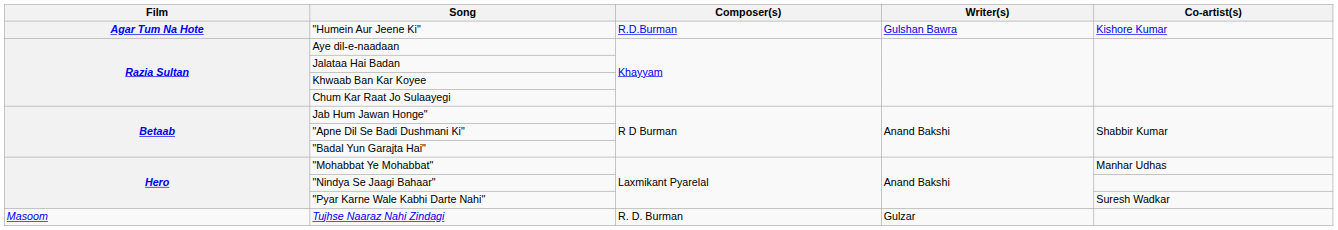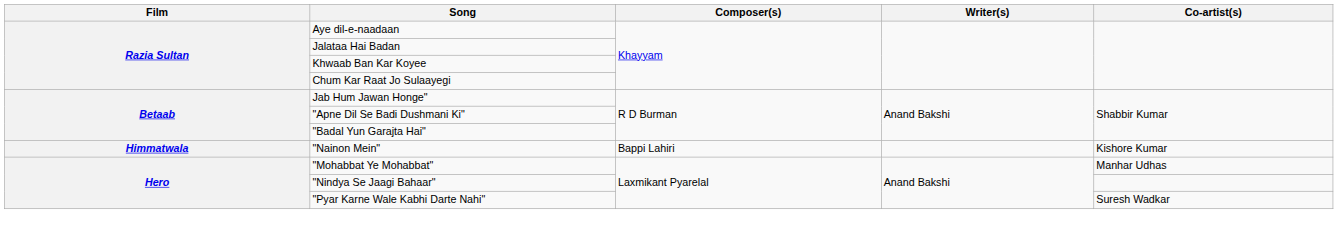- row: (367, 30)
+ row: (346, 149)
- row: (378, 217)
